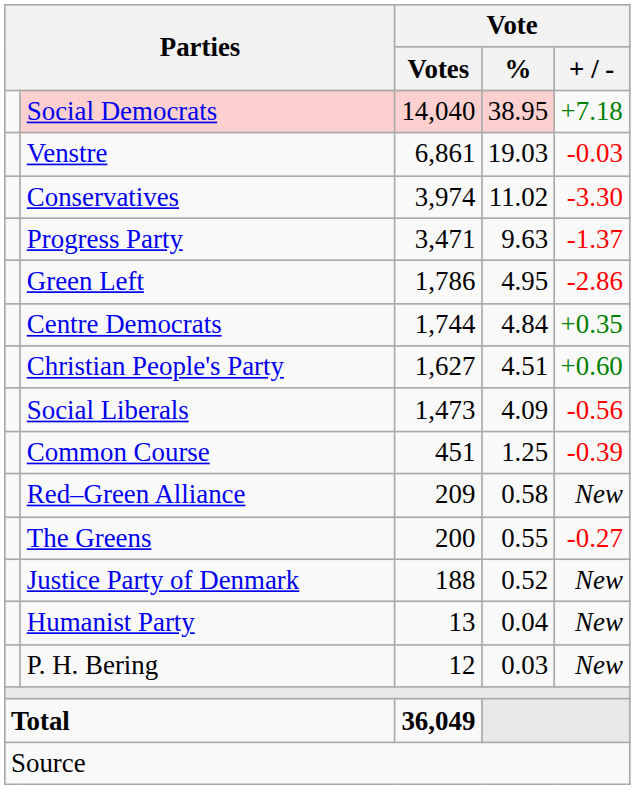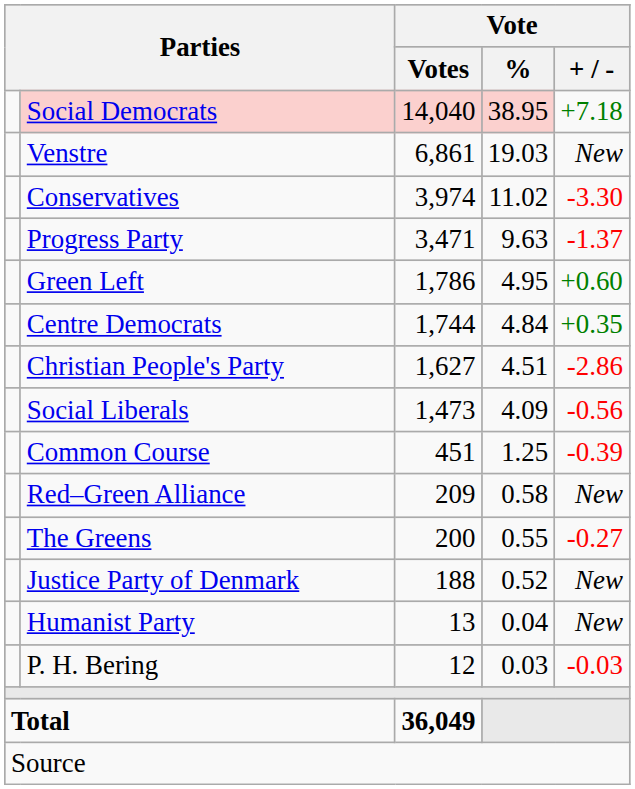(595, 153) -0.03 -> (599, 153) New
(595, 281) -2.86 -> (592, 281) +0.60
(592, 366) +0.60 -> (595, 366) -2.86
(599, 665) New -> (595, 665) -0.03
